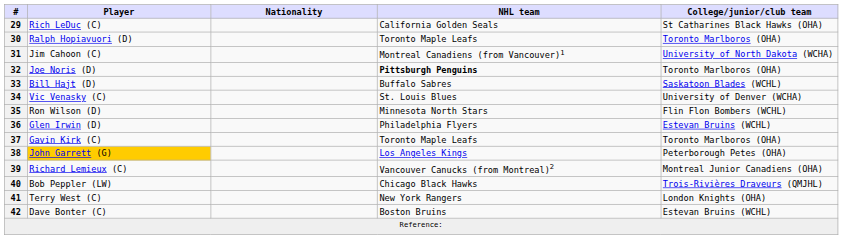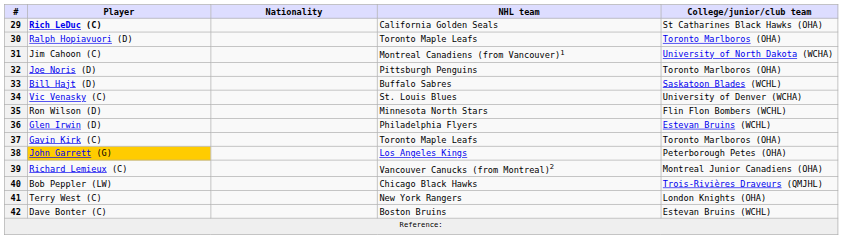(65, 25) normal -> (65, 25) bold
(428, 69) bold -> (428, 69) normal
